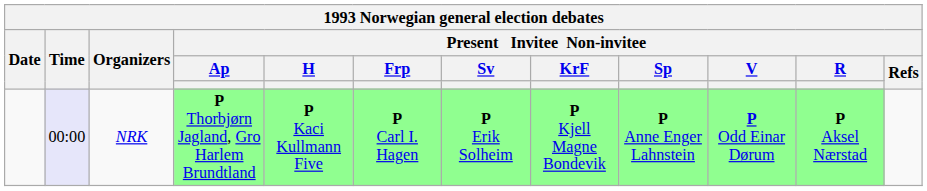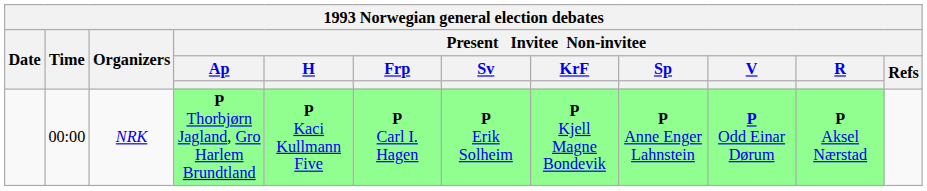(67, 137) lavender background -> (67, 137) no background
